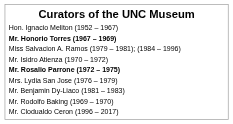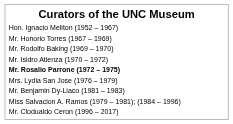(63, 38) bold -> (60, 38) normal
(95, 49) Miss Salvacion A. Ramos (1979 – 1981); (1984 – 1996) -> (61, 49) Mr. Rodolfo Baking (1969 – 1970)
(61, 101) Mr. Rodolfo Baking (1969 – 1970) -> (95, 101) Miss Salvacion A. Ramos (1979 – 1981); (1984 – 1996)
